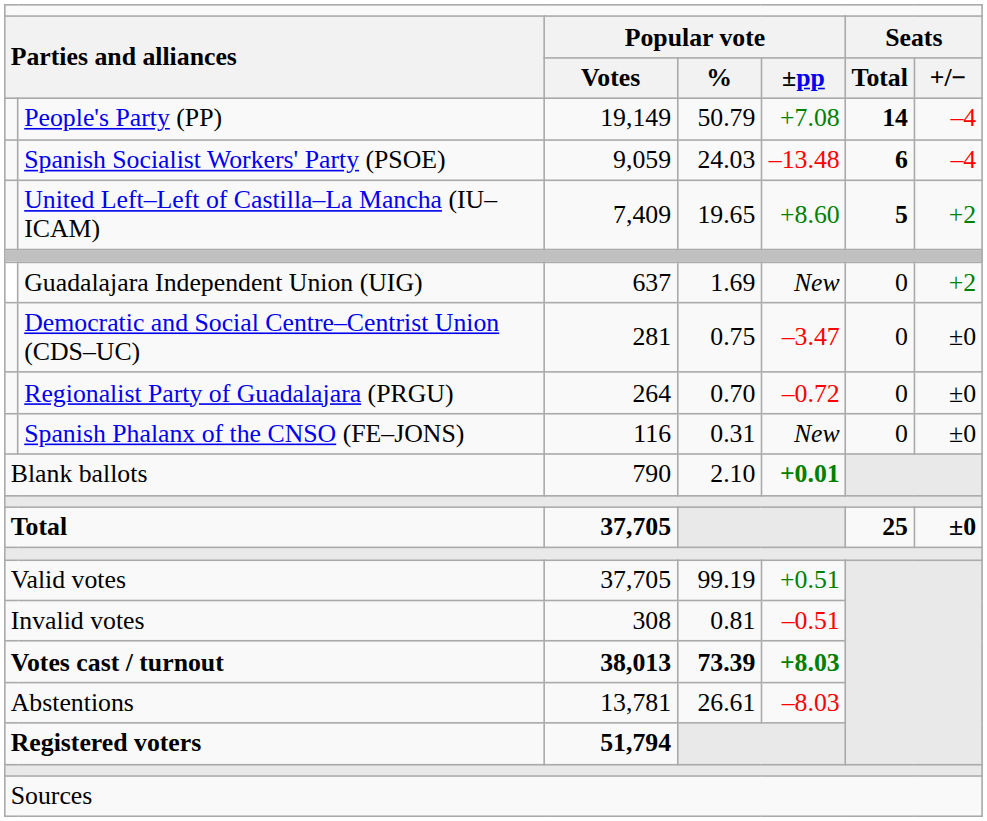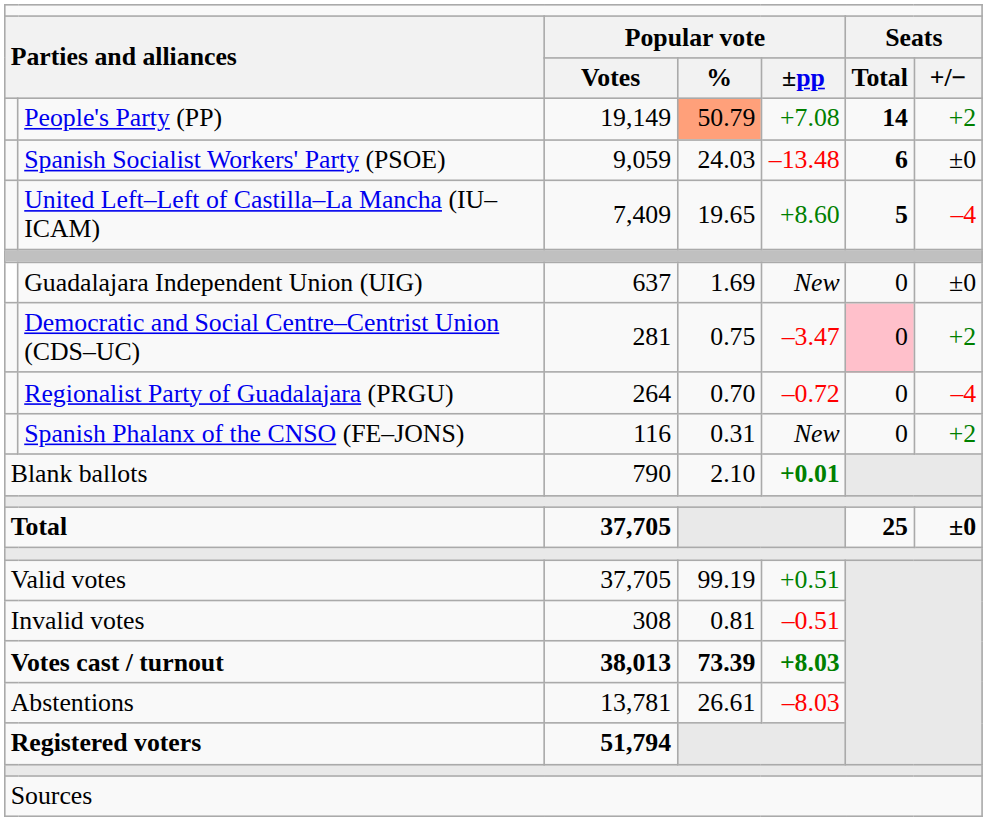(726, 118) no background -> (726, 118) lightsalmon background
(963, 118) –4 -> (962, 118) +2
(963, 159) –4 -> (963, 159) ±0
(962, 214) +2 -> (963, 214) –4
(962, 281) +2 -> (963, 281) ±0
(901, 337) no background -> (901, 337) pink background
(963, 337) ±0 -> (962, 337) +2
(963, 392) ±0 -> (963, 392) –4
(963, 433) ±0 -> (962, 433) +2
